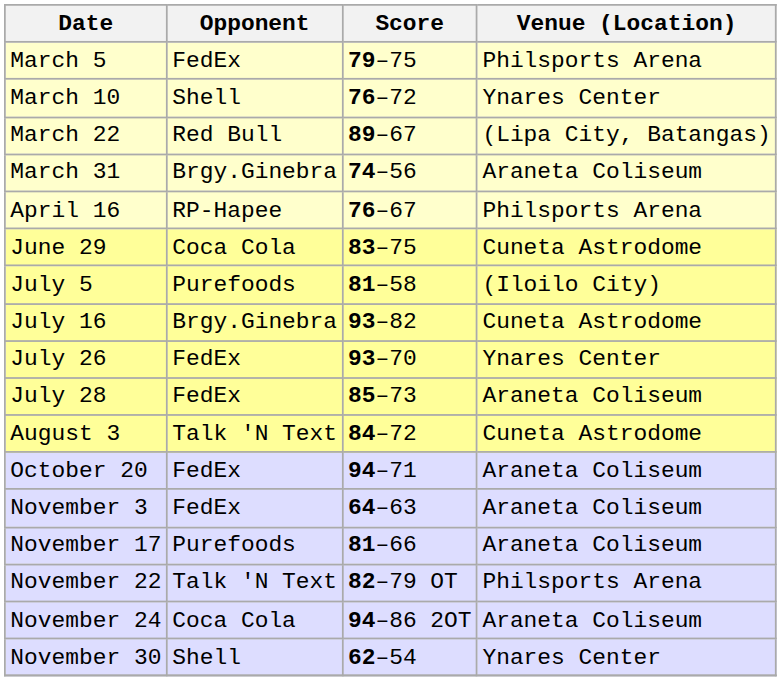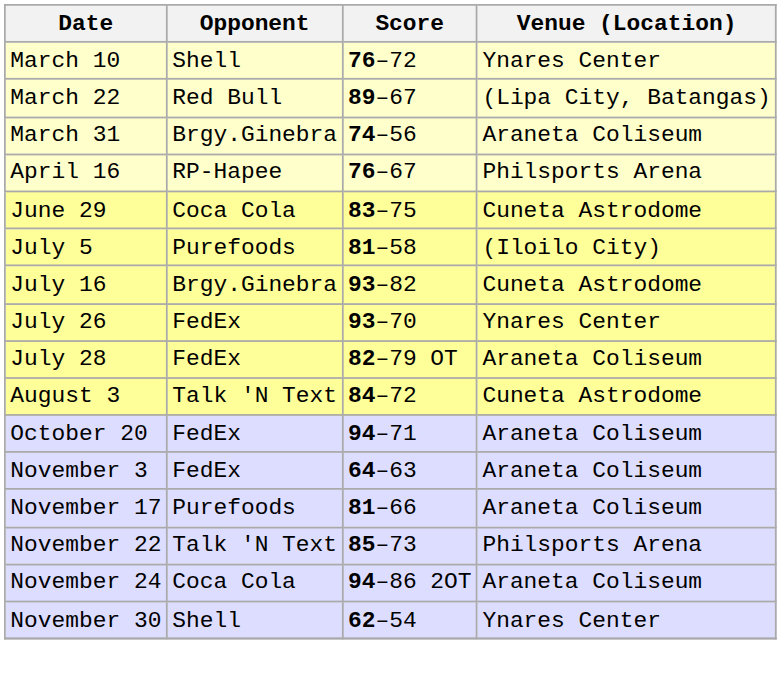- row: (58, 61)
(382, 396) 85–73 -> (403, 359) 82–79 OT
(403, 583) 82–79 OT -> (382, 546) 85–73
